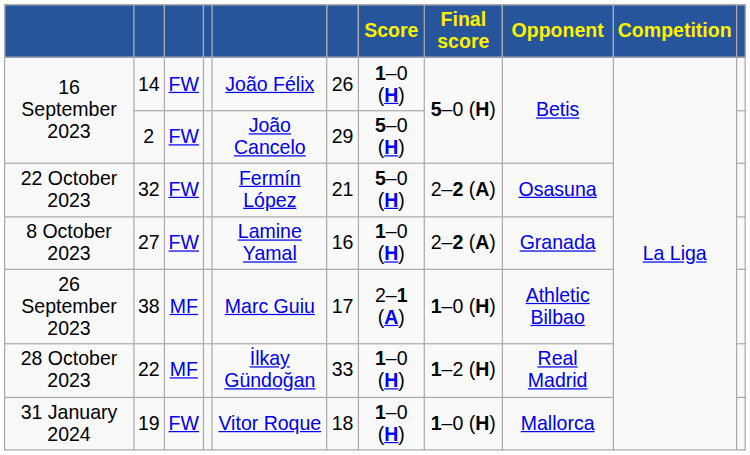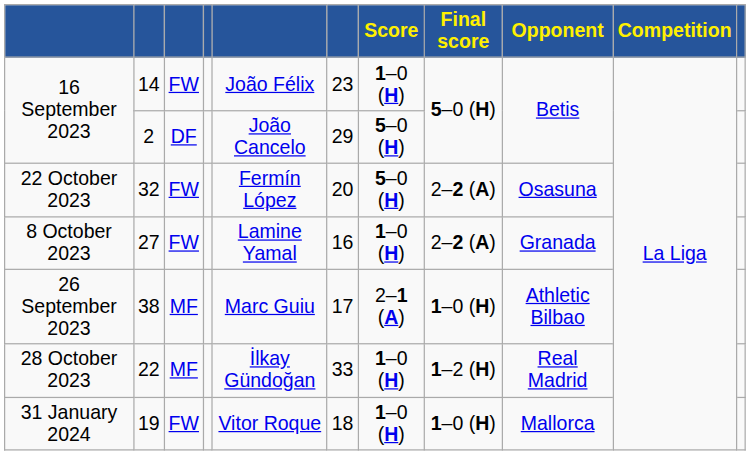(343, 83) 26 -> (343, 83) 23
(184, 136) FW -> (184, 136) DF
(343, 189) 21 -> (343, 189) 20
